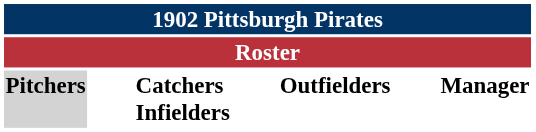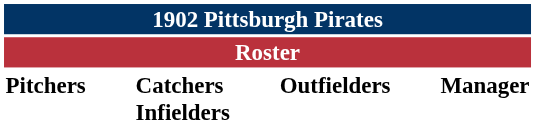(46, 85) lightgrey background -> (46, 85) no background
